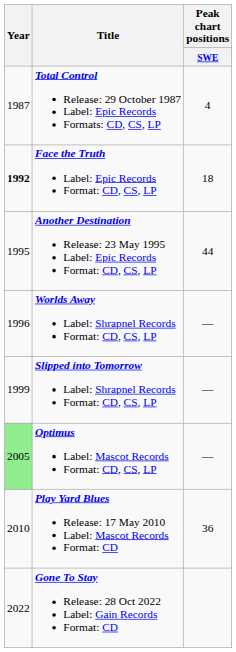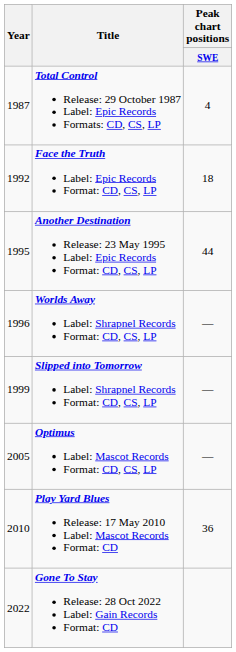(18, 178) bold -> (18, 178) normal
(18, 456) lightgreen background -> (18, 456) no background
